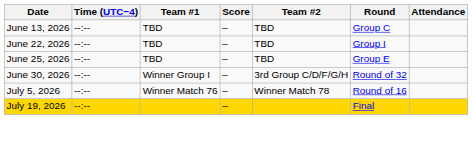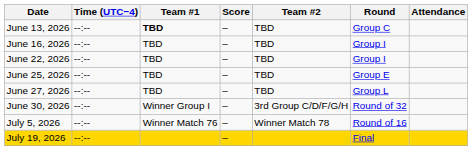(153, 28) normal -> (153, 28) bold
+ row: (38, 43)
+ row: (38, 91)
